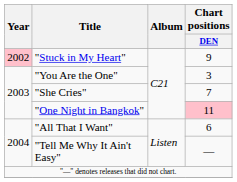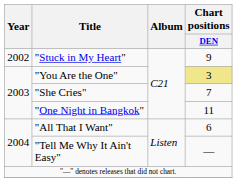(18, 57) pink background -> (18, 57) no background
(209, 75) no background -> (209, 75) khaki background
(209, 110) pink background -> (209, 110) no background
